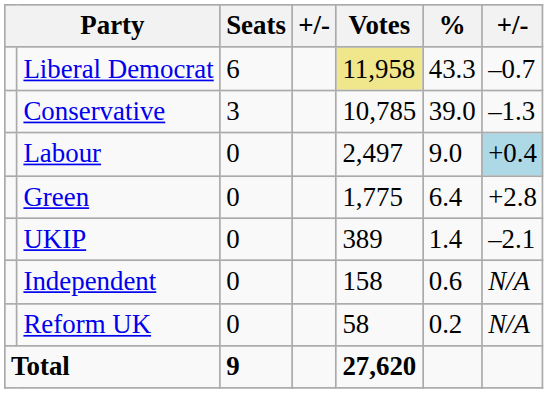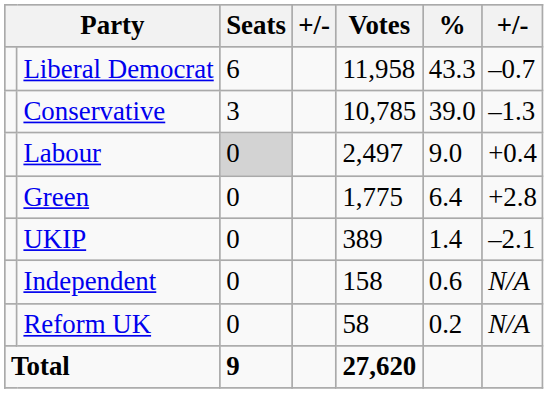(379, 68) khaki background -> (379, 68) no background
(233, 153) no background -> (233, 153) lightgrey background
(513, 153) lightblue background -> (513, 153) no background
